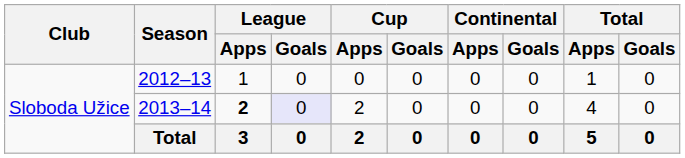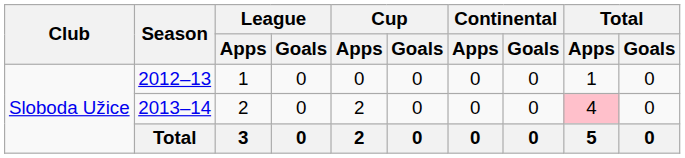(243, 108) bold -> (243, 108) normal
(301, 108) lavender background -> (301, 108) no background
(591, 108) no background -> (591, 108) pink background
